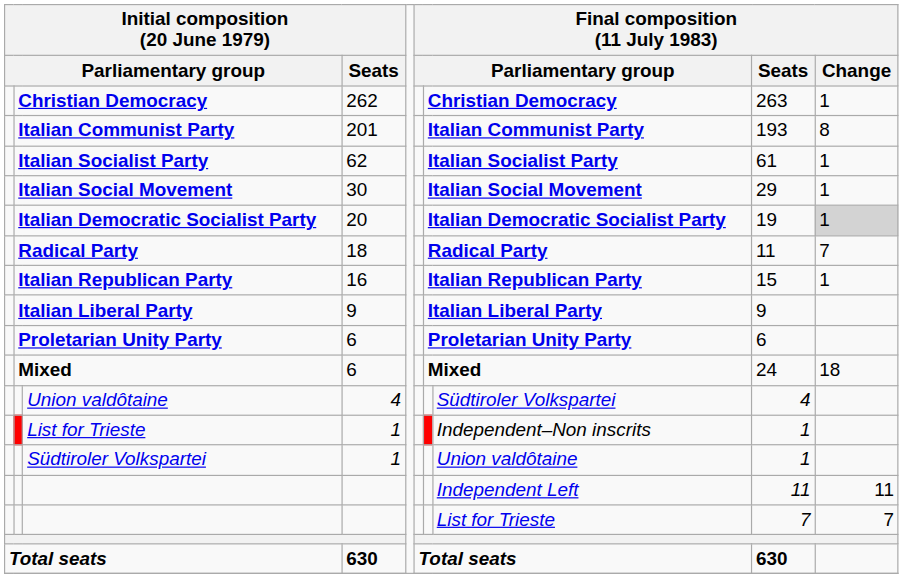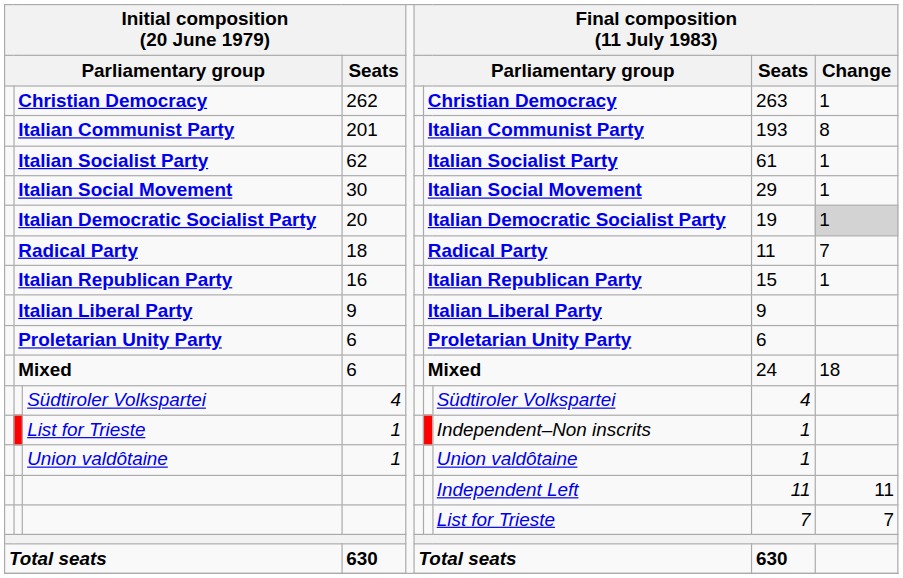(98, 400) Union valdôtaine -> (117, 400) Südtiroler Volkspartei
(117, 459) Südtiroler Volkspartei -> (98, 459) Union valdôtaine
